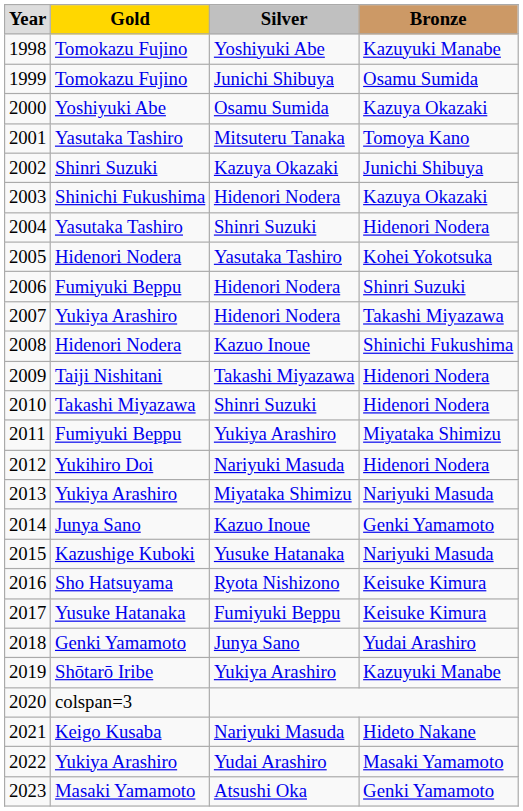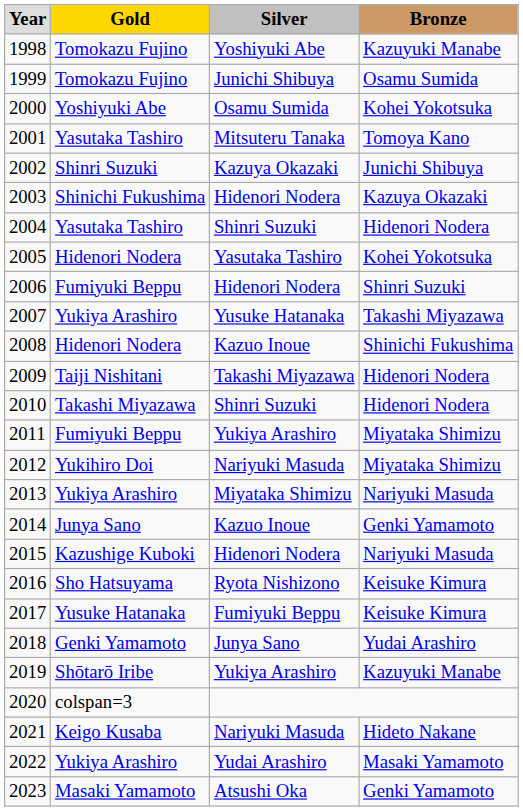(425, 108) Kazuya Okazaki -> (428, 108) Kohei Yokotsuka
(277, 316) Hidenori Nodera -> (279, 316) Yusuke Hatanaka
(426, 464) Hidenori Nodera -> (432, 464) Miyataka Shimizu
(279, 553) Yusuke Hatanaka -> (277, 553) Hidenori Nodera
